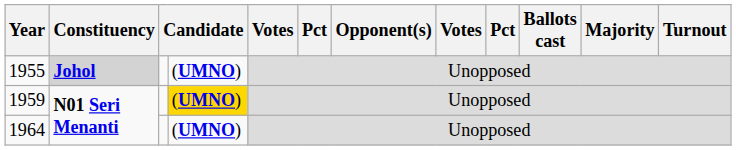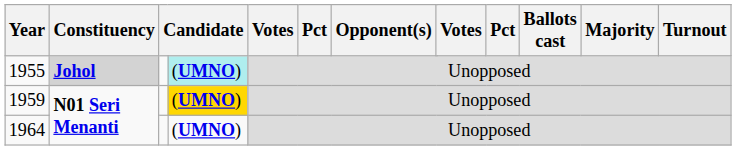(207, 70) no background -> (207, 70) paleturquoise background
